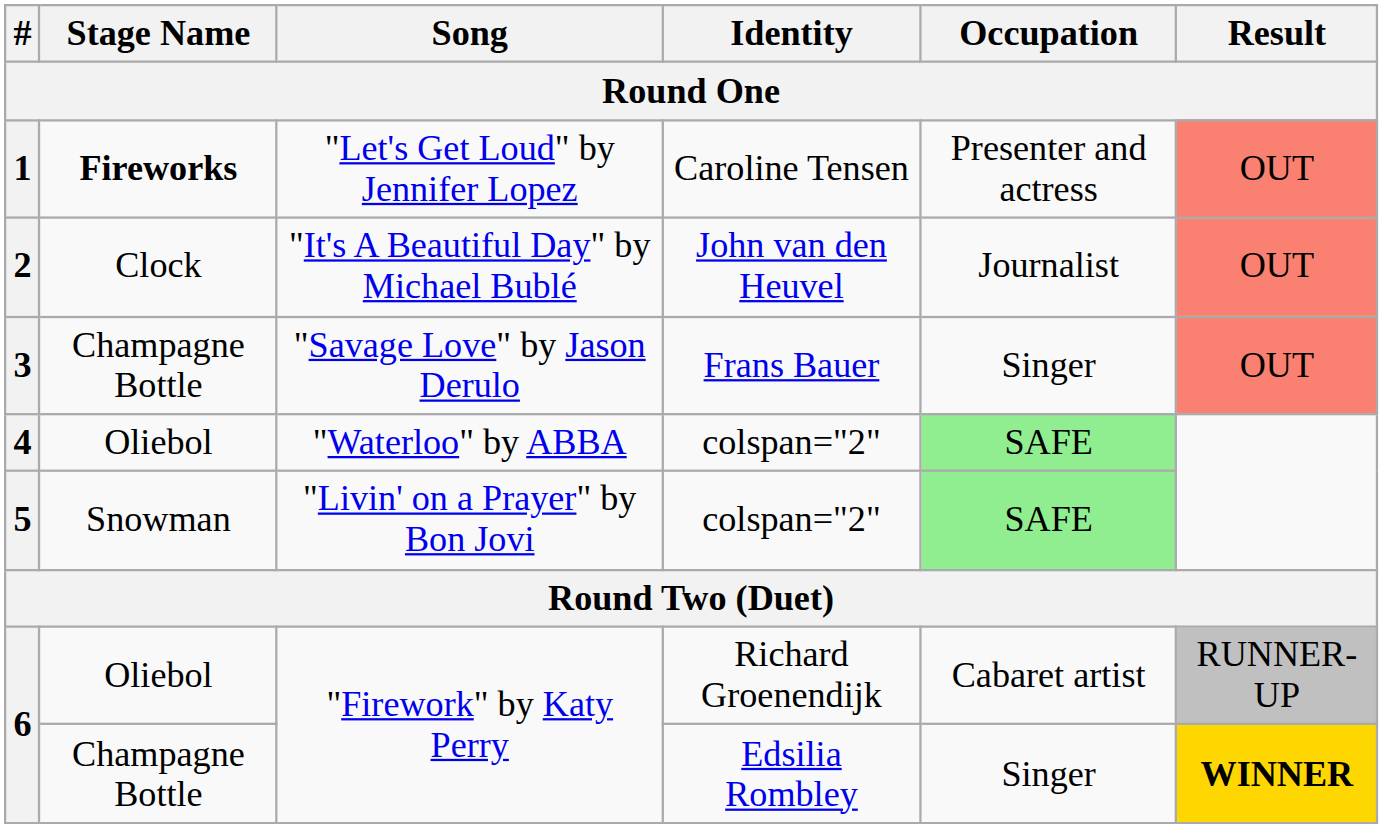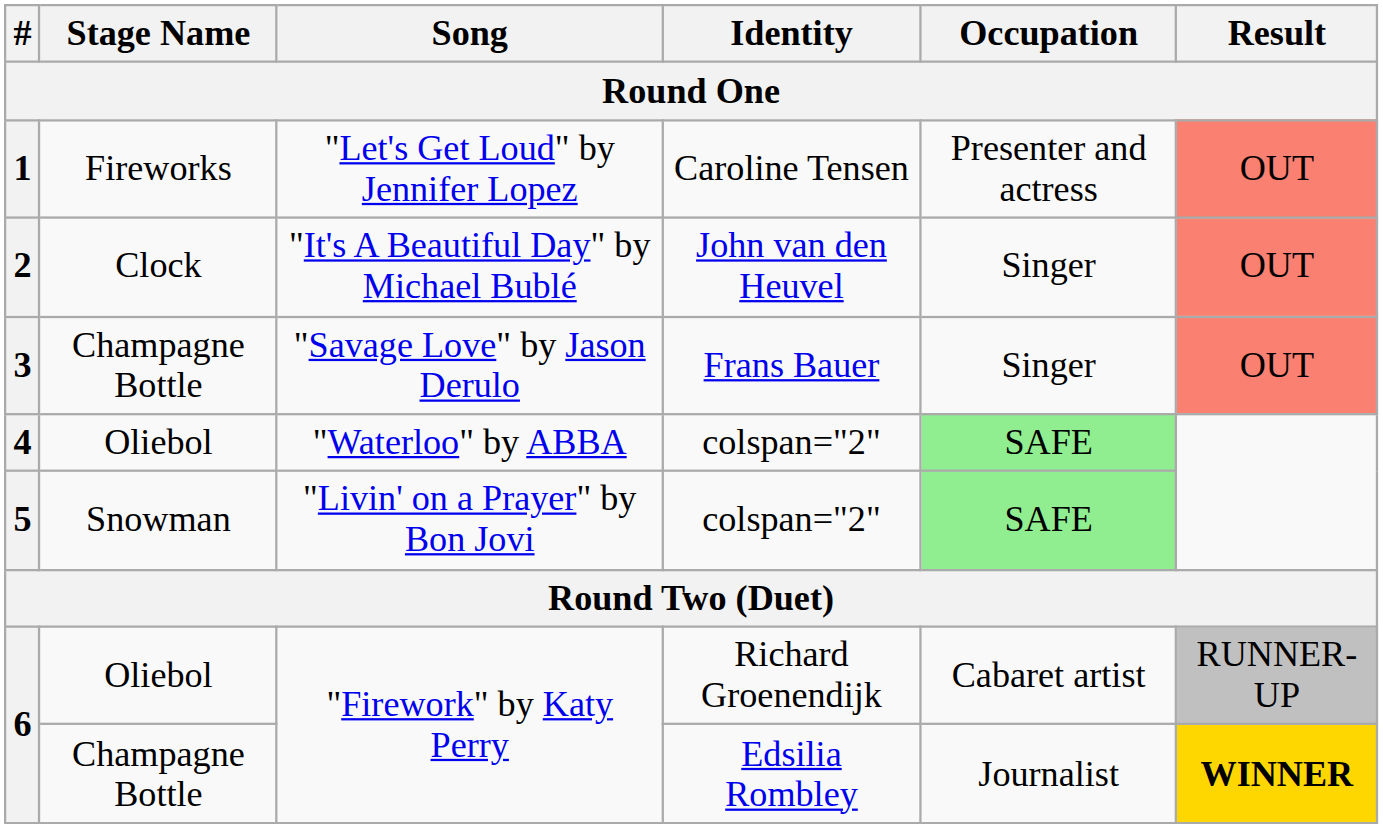(158, 168) bold -> (158, 168) normal
(1049, 266) Journalist -> (1049, 266) Singer
(1049, 773) Singer -> (1049, 773) Journalist
